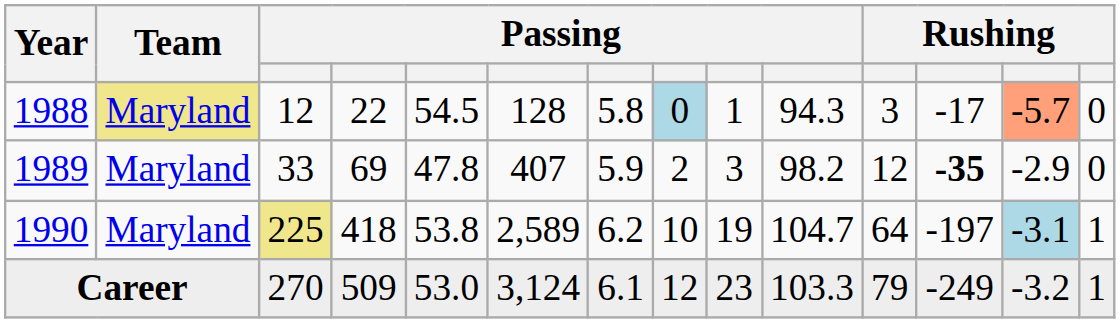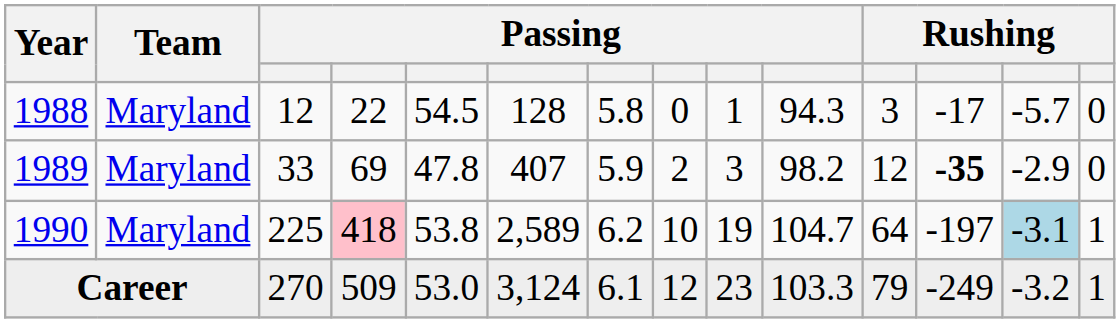(178, 110) khaki background -> (178, 110) no background
(680, 110) lightblue background -> (680, 110) no background
(1041, 110) lightsalmon background -> (1041, 110) no background
(296, 228) khaki background -> (296, 228) no background
(369, 228) no background -> (369, 228) pink background
